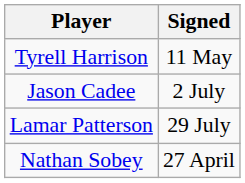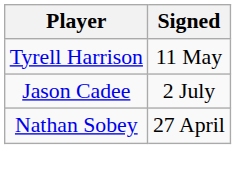- row: (81, 125)
